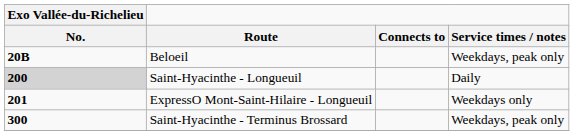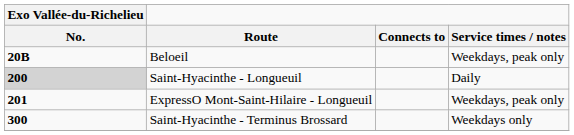(492, 99) Weekdays only -> (508, 99) Weekdays, peak only
(508, 120) Weekdays, peak only -> (492, 120) Weekdays only
